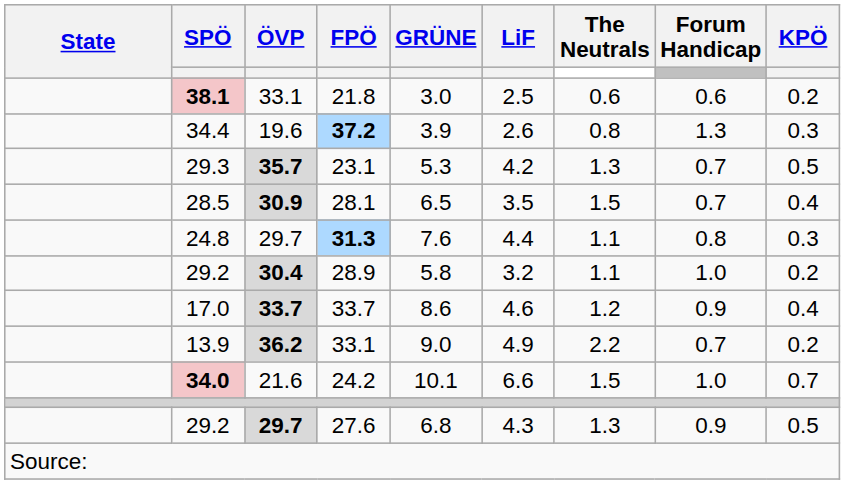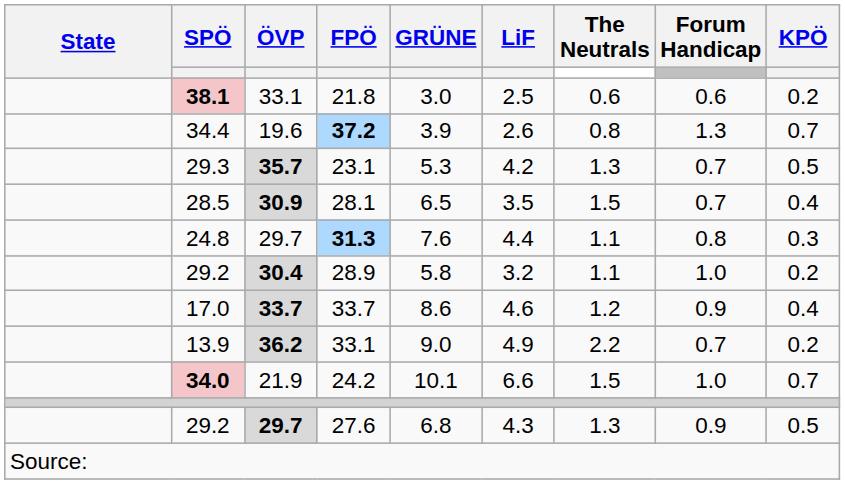(803, 131) 0.3 -> (803, 131) 0.7
(281, 380) 21.6 -> (281, 380) 21.9
